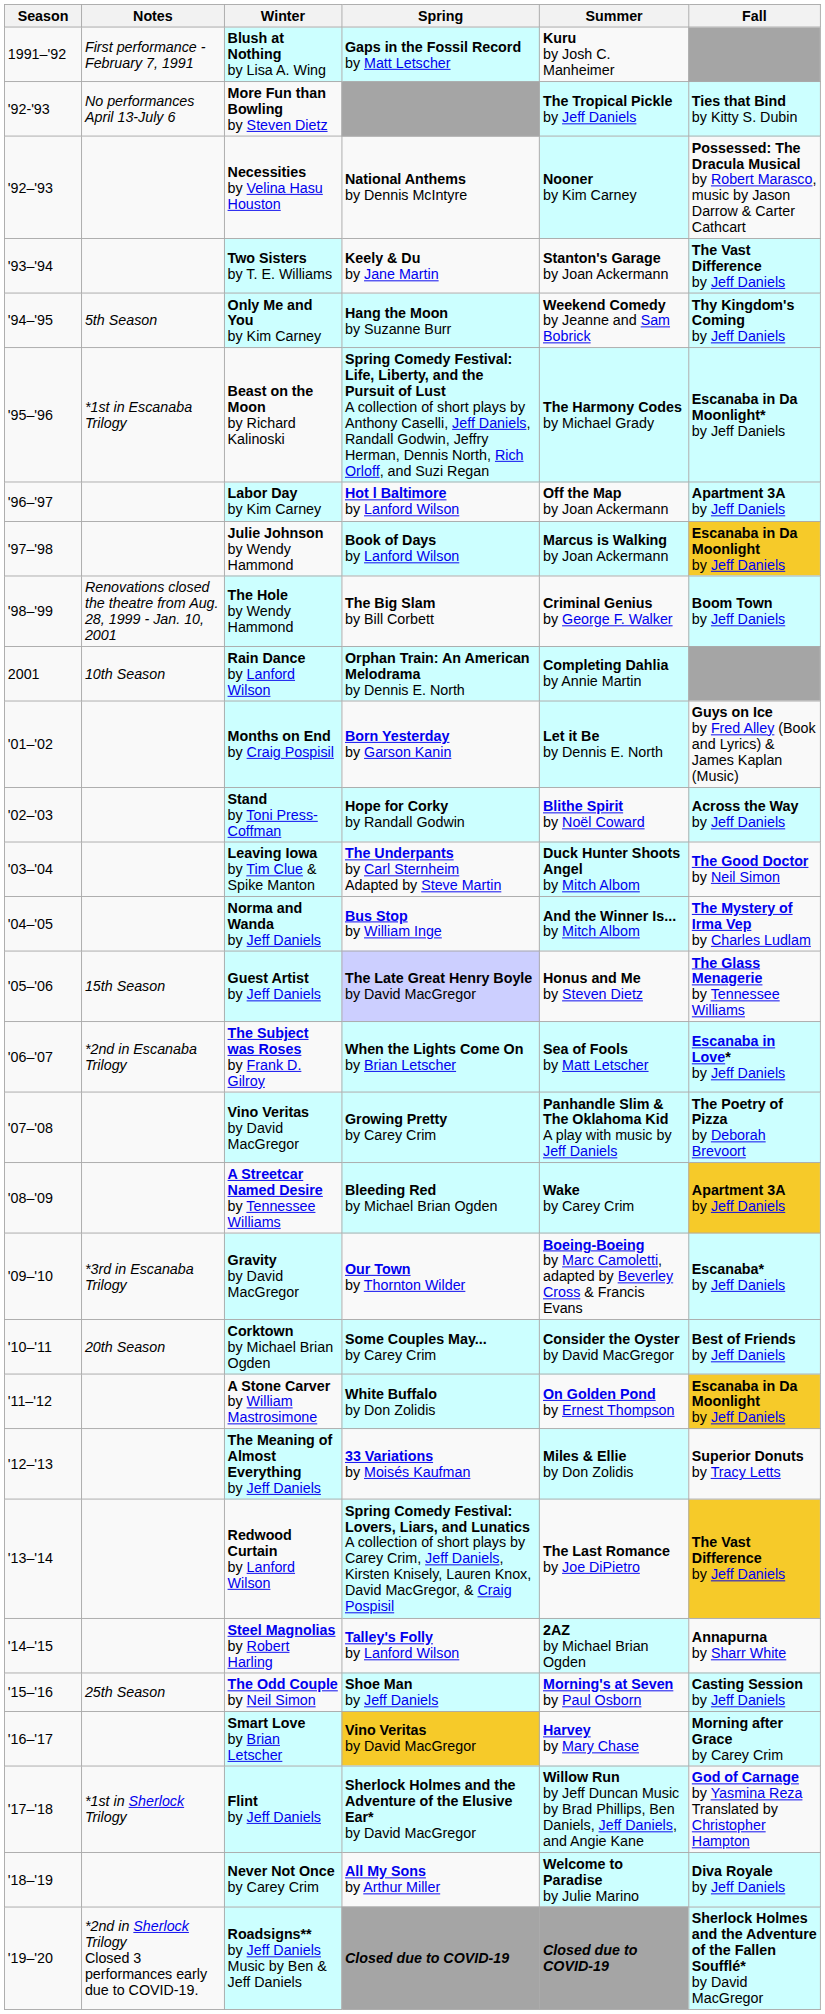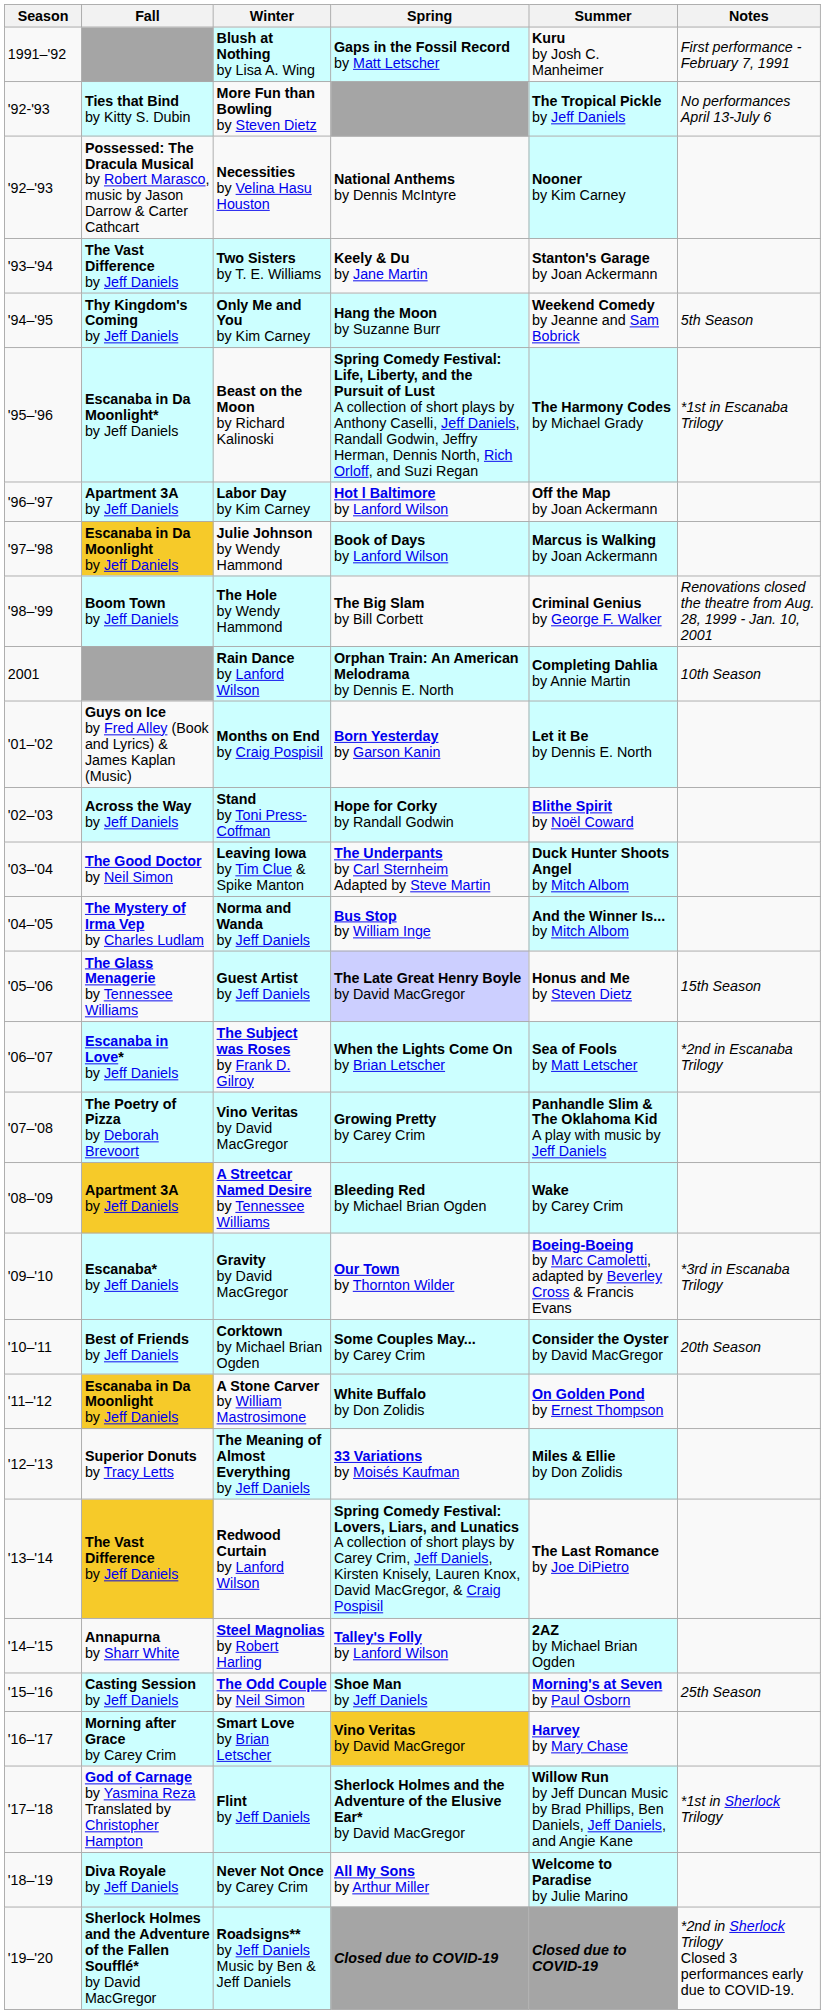columns swapped: (754, 16) <-> (153, 16)
